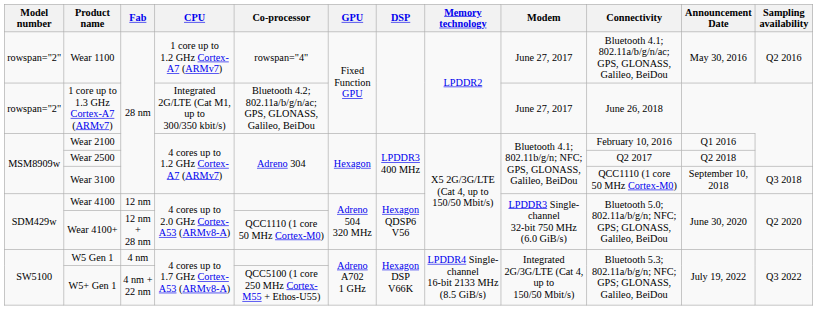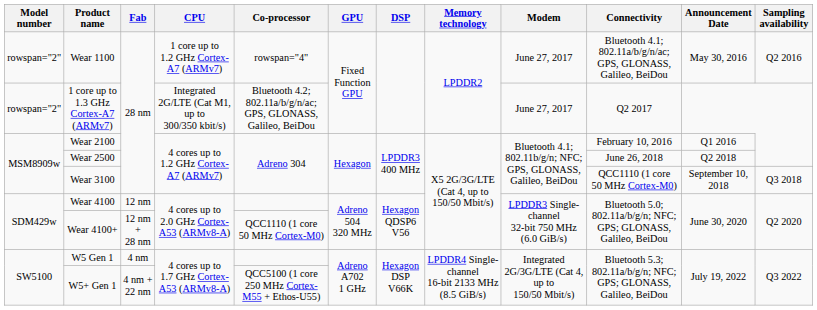(634, 108) June 26, 2018 -> (634, 108) Q2 2017
(634, 158) Q2 2017 -> (634, 158) June 26, 2018
